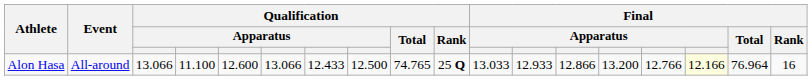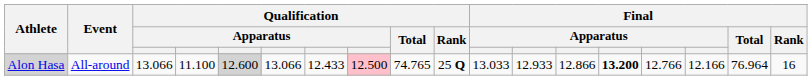(36, 64) no background -> (36, 64) lightgrey background
(240, 64) no background -> (240, 64) lightgrey background
(369, 64) no background -> (369, 64) pink background
(620, 64) normal -> (620, 64) bold
(706, 64) lightyellow background -> (706, 64) no background
